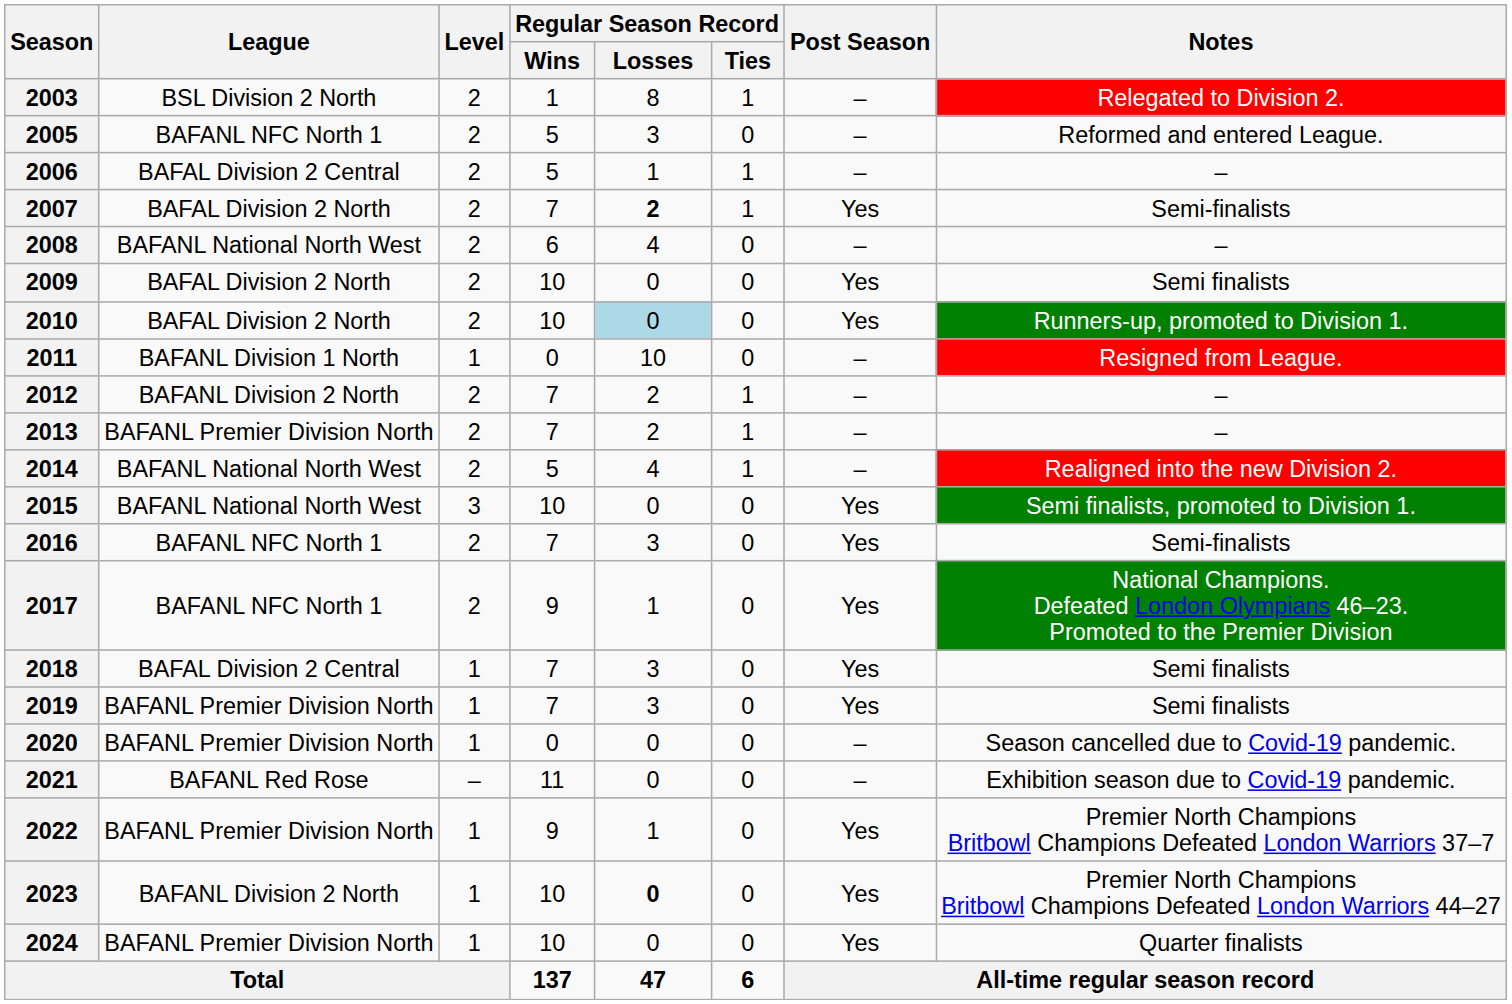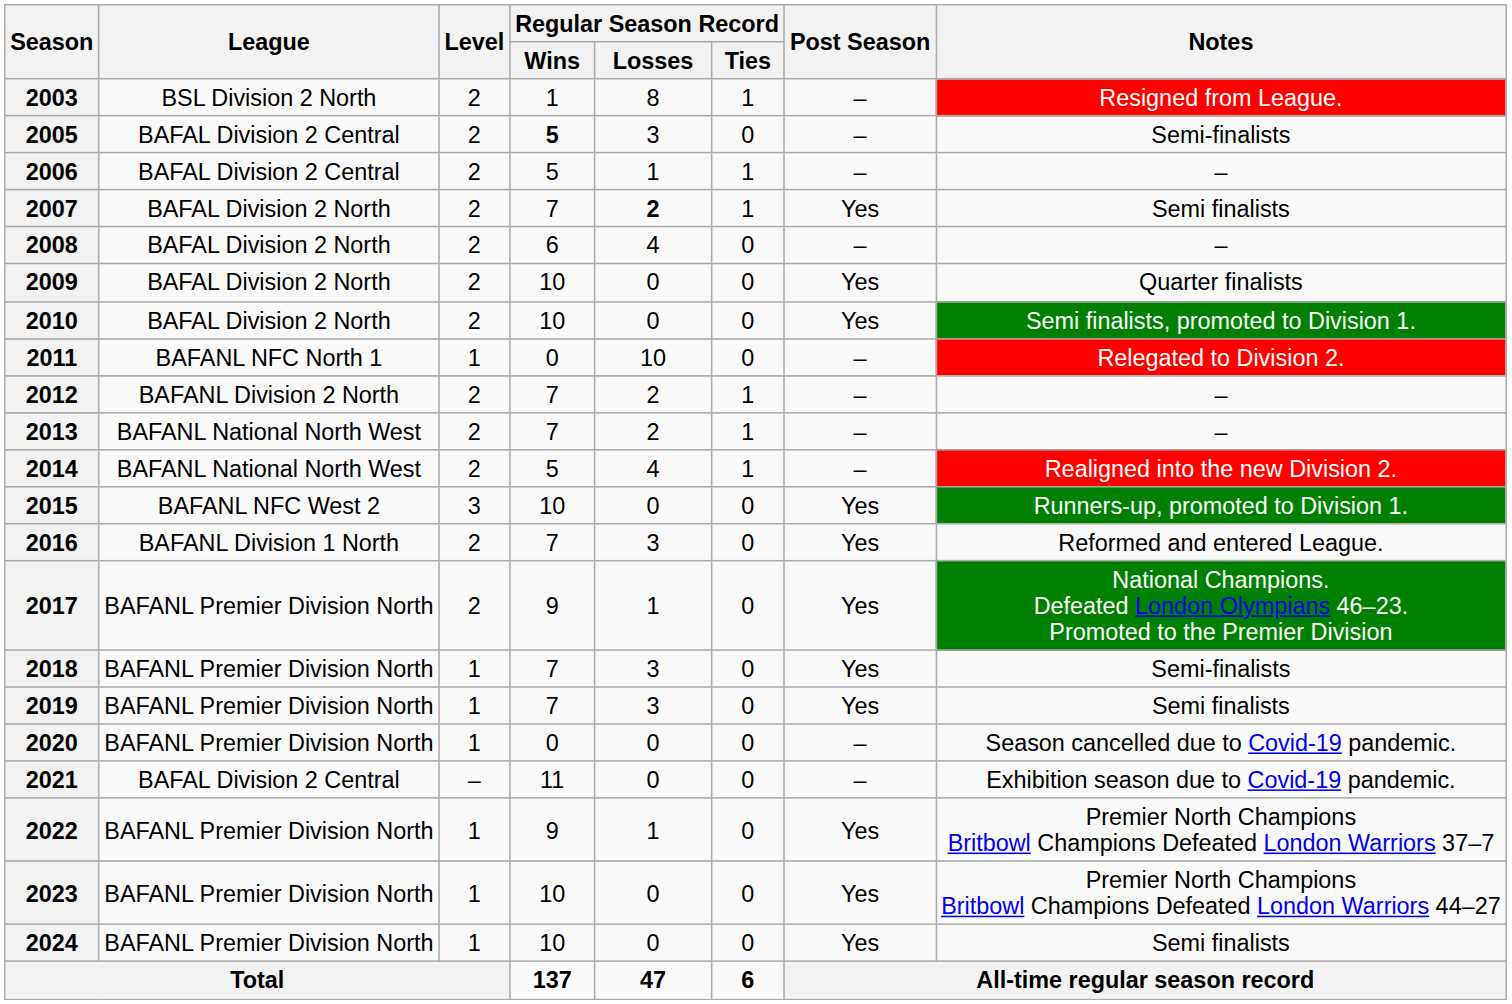(1221, 98) Relegated to Division 2. -> (1221, 98) Resigned from League.
(269, 135) BAFANL NFC North 1 -> (269, 135) BAFAL Division 2 Central
(552, 135) normal -> (552, 135) bold
(1221, 135) Reformed and entered League. -> (1221, 135) Semi-finalists
(1221, 209) Semi-finalists -> (1221, 209) Semi finalists
(269, 246) BAFANL National North West -> (269, 246) BAFAL Division 2 North
(1221, 283) Semi finalists -> (1221, 283) Quarter finalists
(653, 320) lightblue background -> (653, 320) no background
(1221, 320) Runners-up, promoted to Division 1. -> (1221, 320) Semi finalists, promoted to Division 1.
(269, 357) BAFANL Division 1 North -> (269, 357) BAFANL NFC North 1
(1221, 357) Resigned from League. -> (1221, 357) Relegated to Division 2.
(269, 431) BAFANL Premier Division North -> (269, 431) BAFANL National North West
(269, 505) BAFANL National North West -> (269, 505) BAFANL NFC West 2
(1221, 505) Semi finalists, promoted to Division 1. -> (1221, 505) Runners-up, promoted to Division 1.
(269, 542) BAFANL NFC North 1 -> (269, 542) BAFANL Division 1 North
(1221, 542) Semi-finalists -> (1221, 542) Reformed and entered League.
(269, 606) BAFANL NFC North 1 -> (269, 606) BAFANL Premier Division North
(269, 669) BAFAL Division 2 Central -> (269, 669) BAFANL Premier Division North
(1221, 669) Semi finalists -> (1221, 669) Semi-finalists
(269, 780) BAFANL Red Rose -> (269, 780) BAFAL Division 2 Central
(269, 893) BAFANL Division 2 North -> (269, 893) BAFANL Premier Division North
(653, 893) bold -> (653, 893) normal
(1221, 943) Quarter finalists -> (1221, 943) Semi finalists
